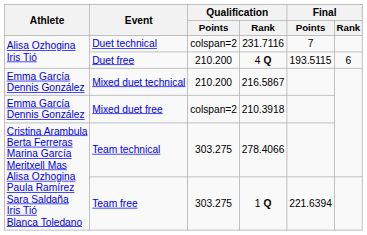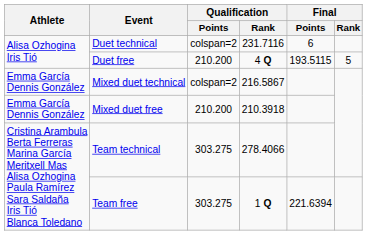(311, 44) 7 -> (311, 44) 6
(348, 60) 6 -> (348, 60) 5
(214, 82) 210.200 -> (214, 82) colspan=2
(214, 110) colspan=2 -> (214, 110) 210.200
